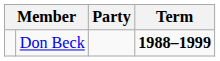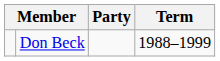(175, 42) bold -> (175, 42) normal
